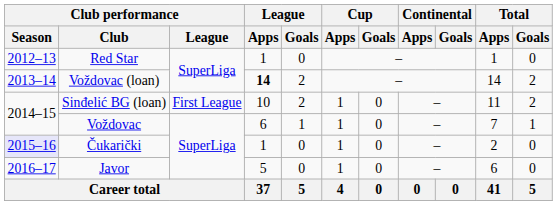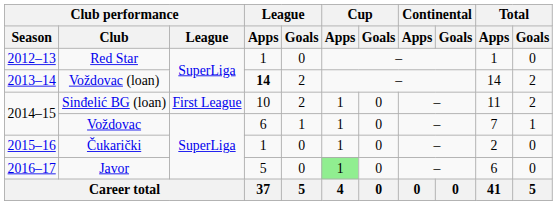(32, 146) lavender background -> (32, 146) no background
(340, 168) no background -> (340, 168) lightgreen background
